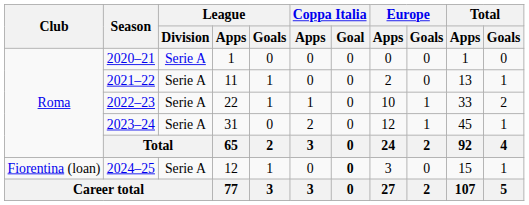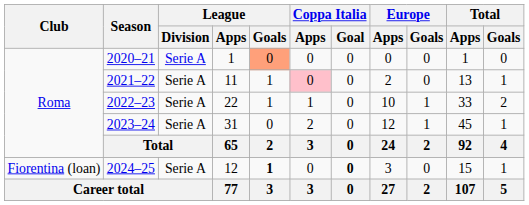(270, 59) no background -> (270, 59) lightsalmon background
(310, 80) no background -> (310, 80) pink background
(270, 168) normal -> (270, 168) bold
